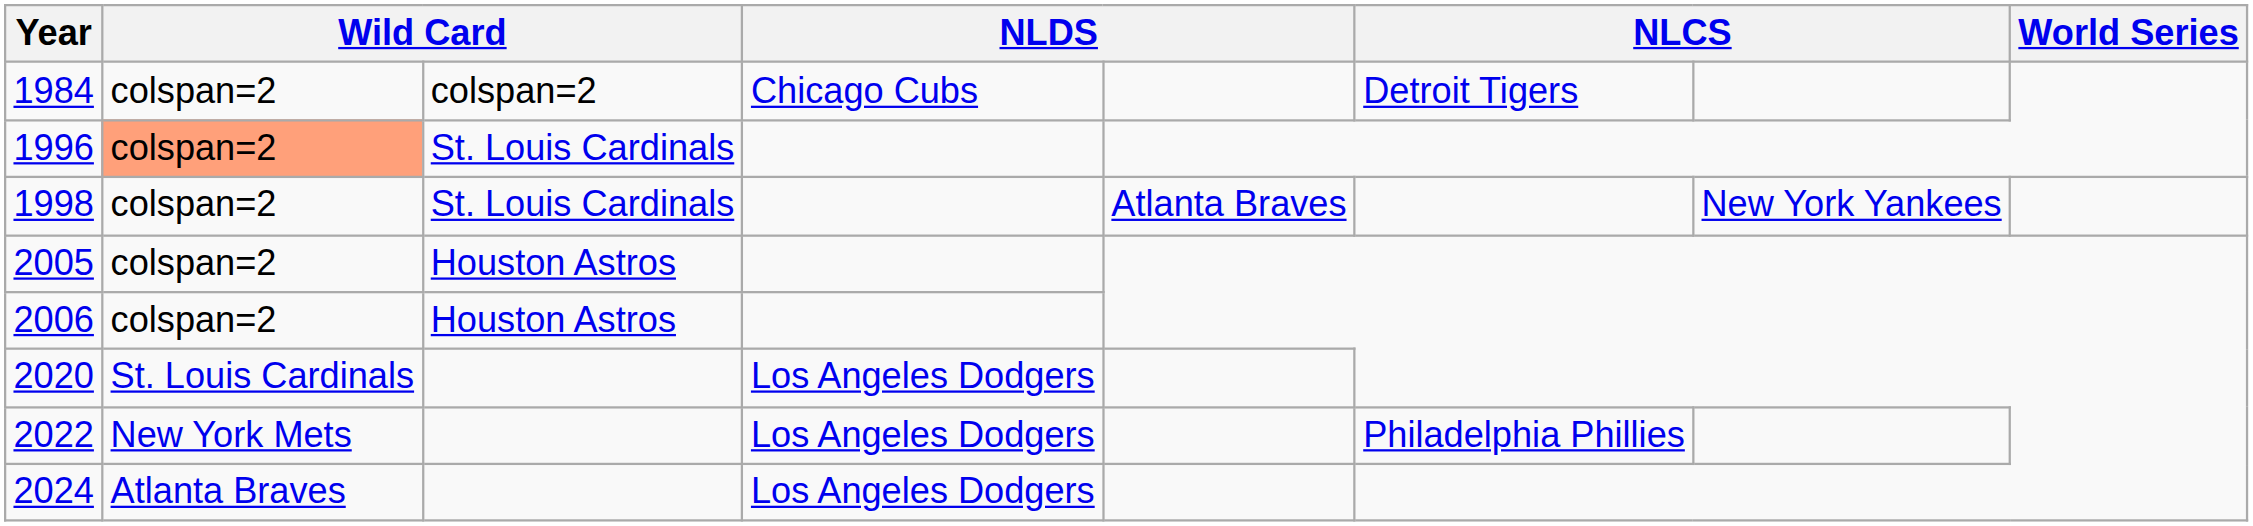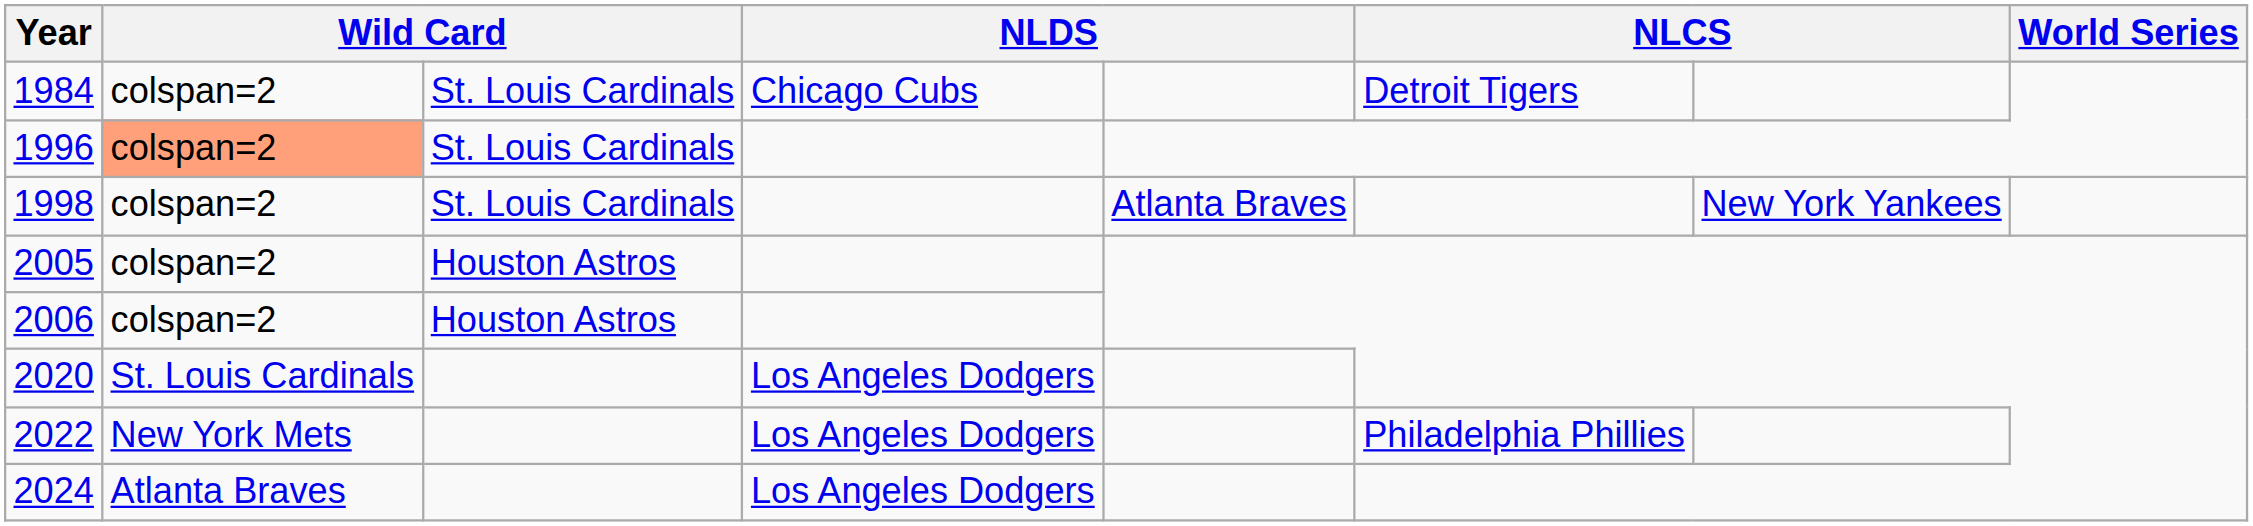(514, 90) colspan=2 -> (583, 90) St. Louis Cardinals
